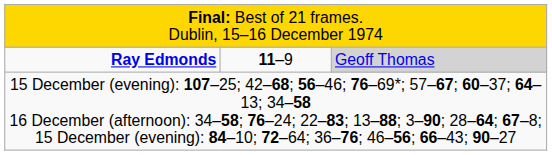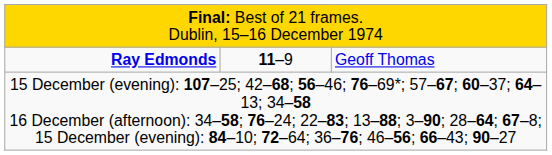(385, 60) lightgrey background -> (385, 60) no background
